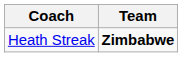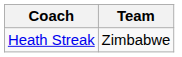(138, 39) bold -> (136, 39) normal
